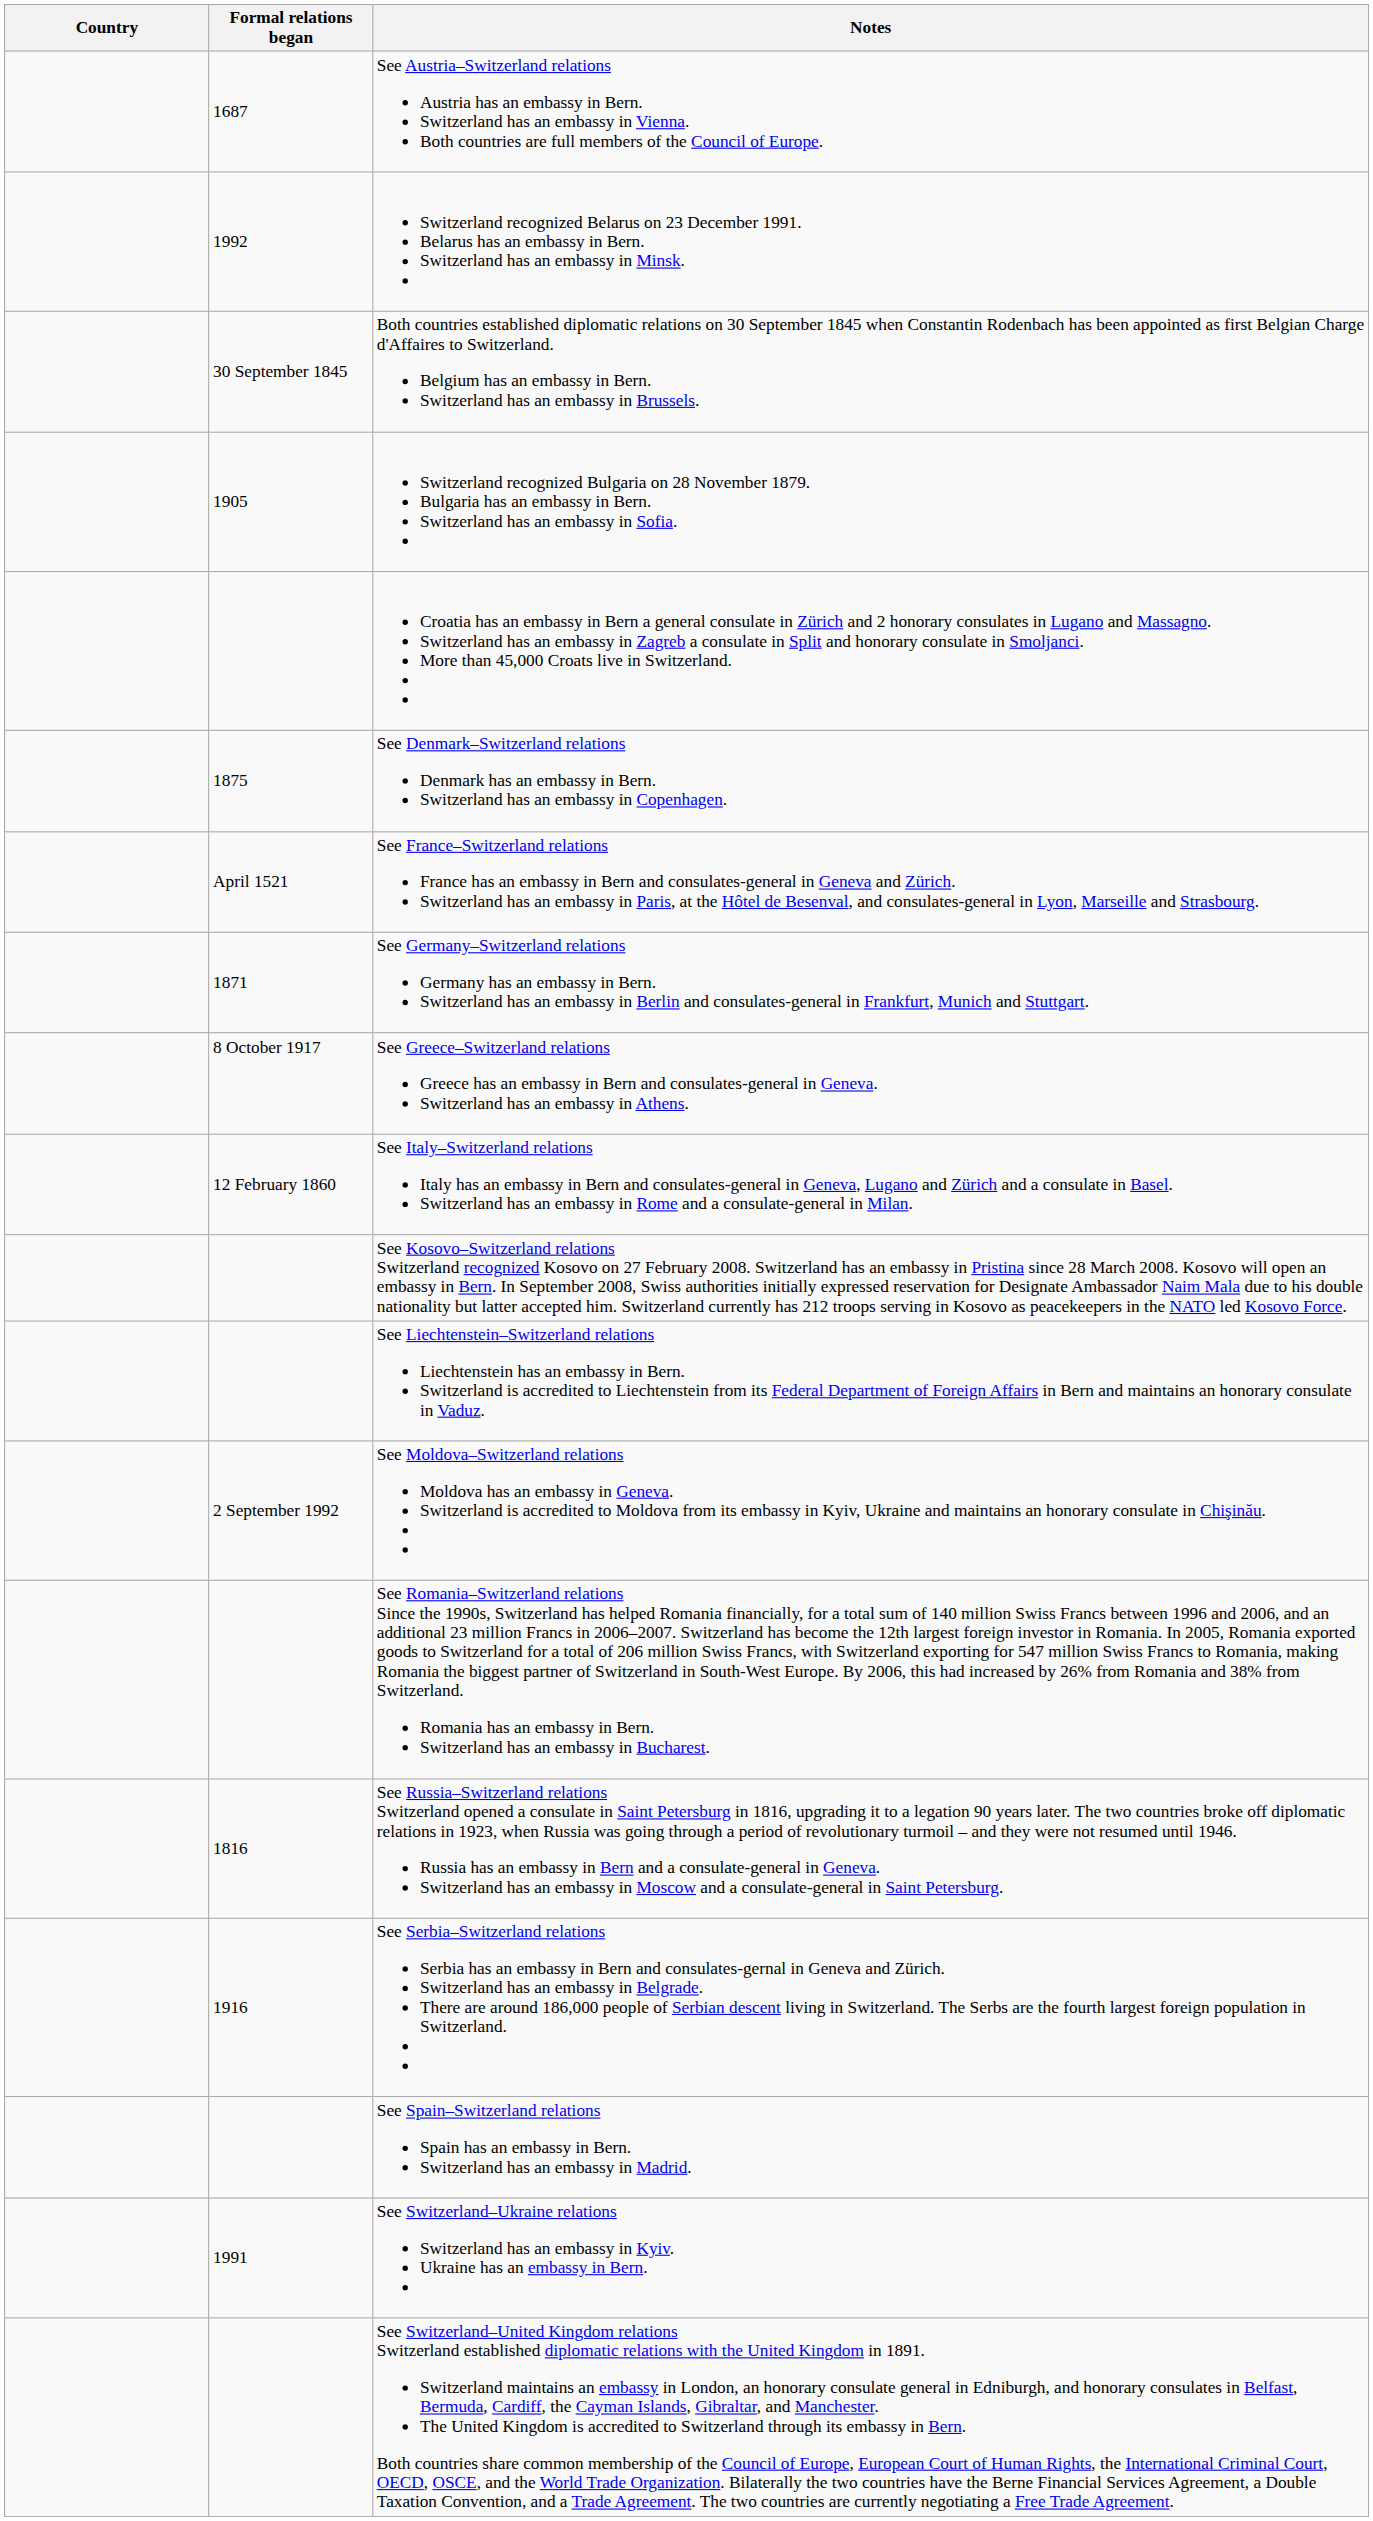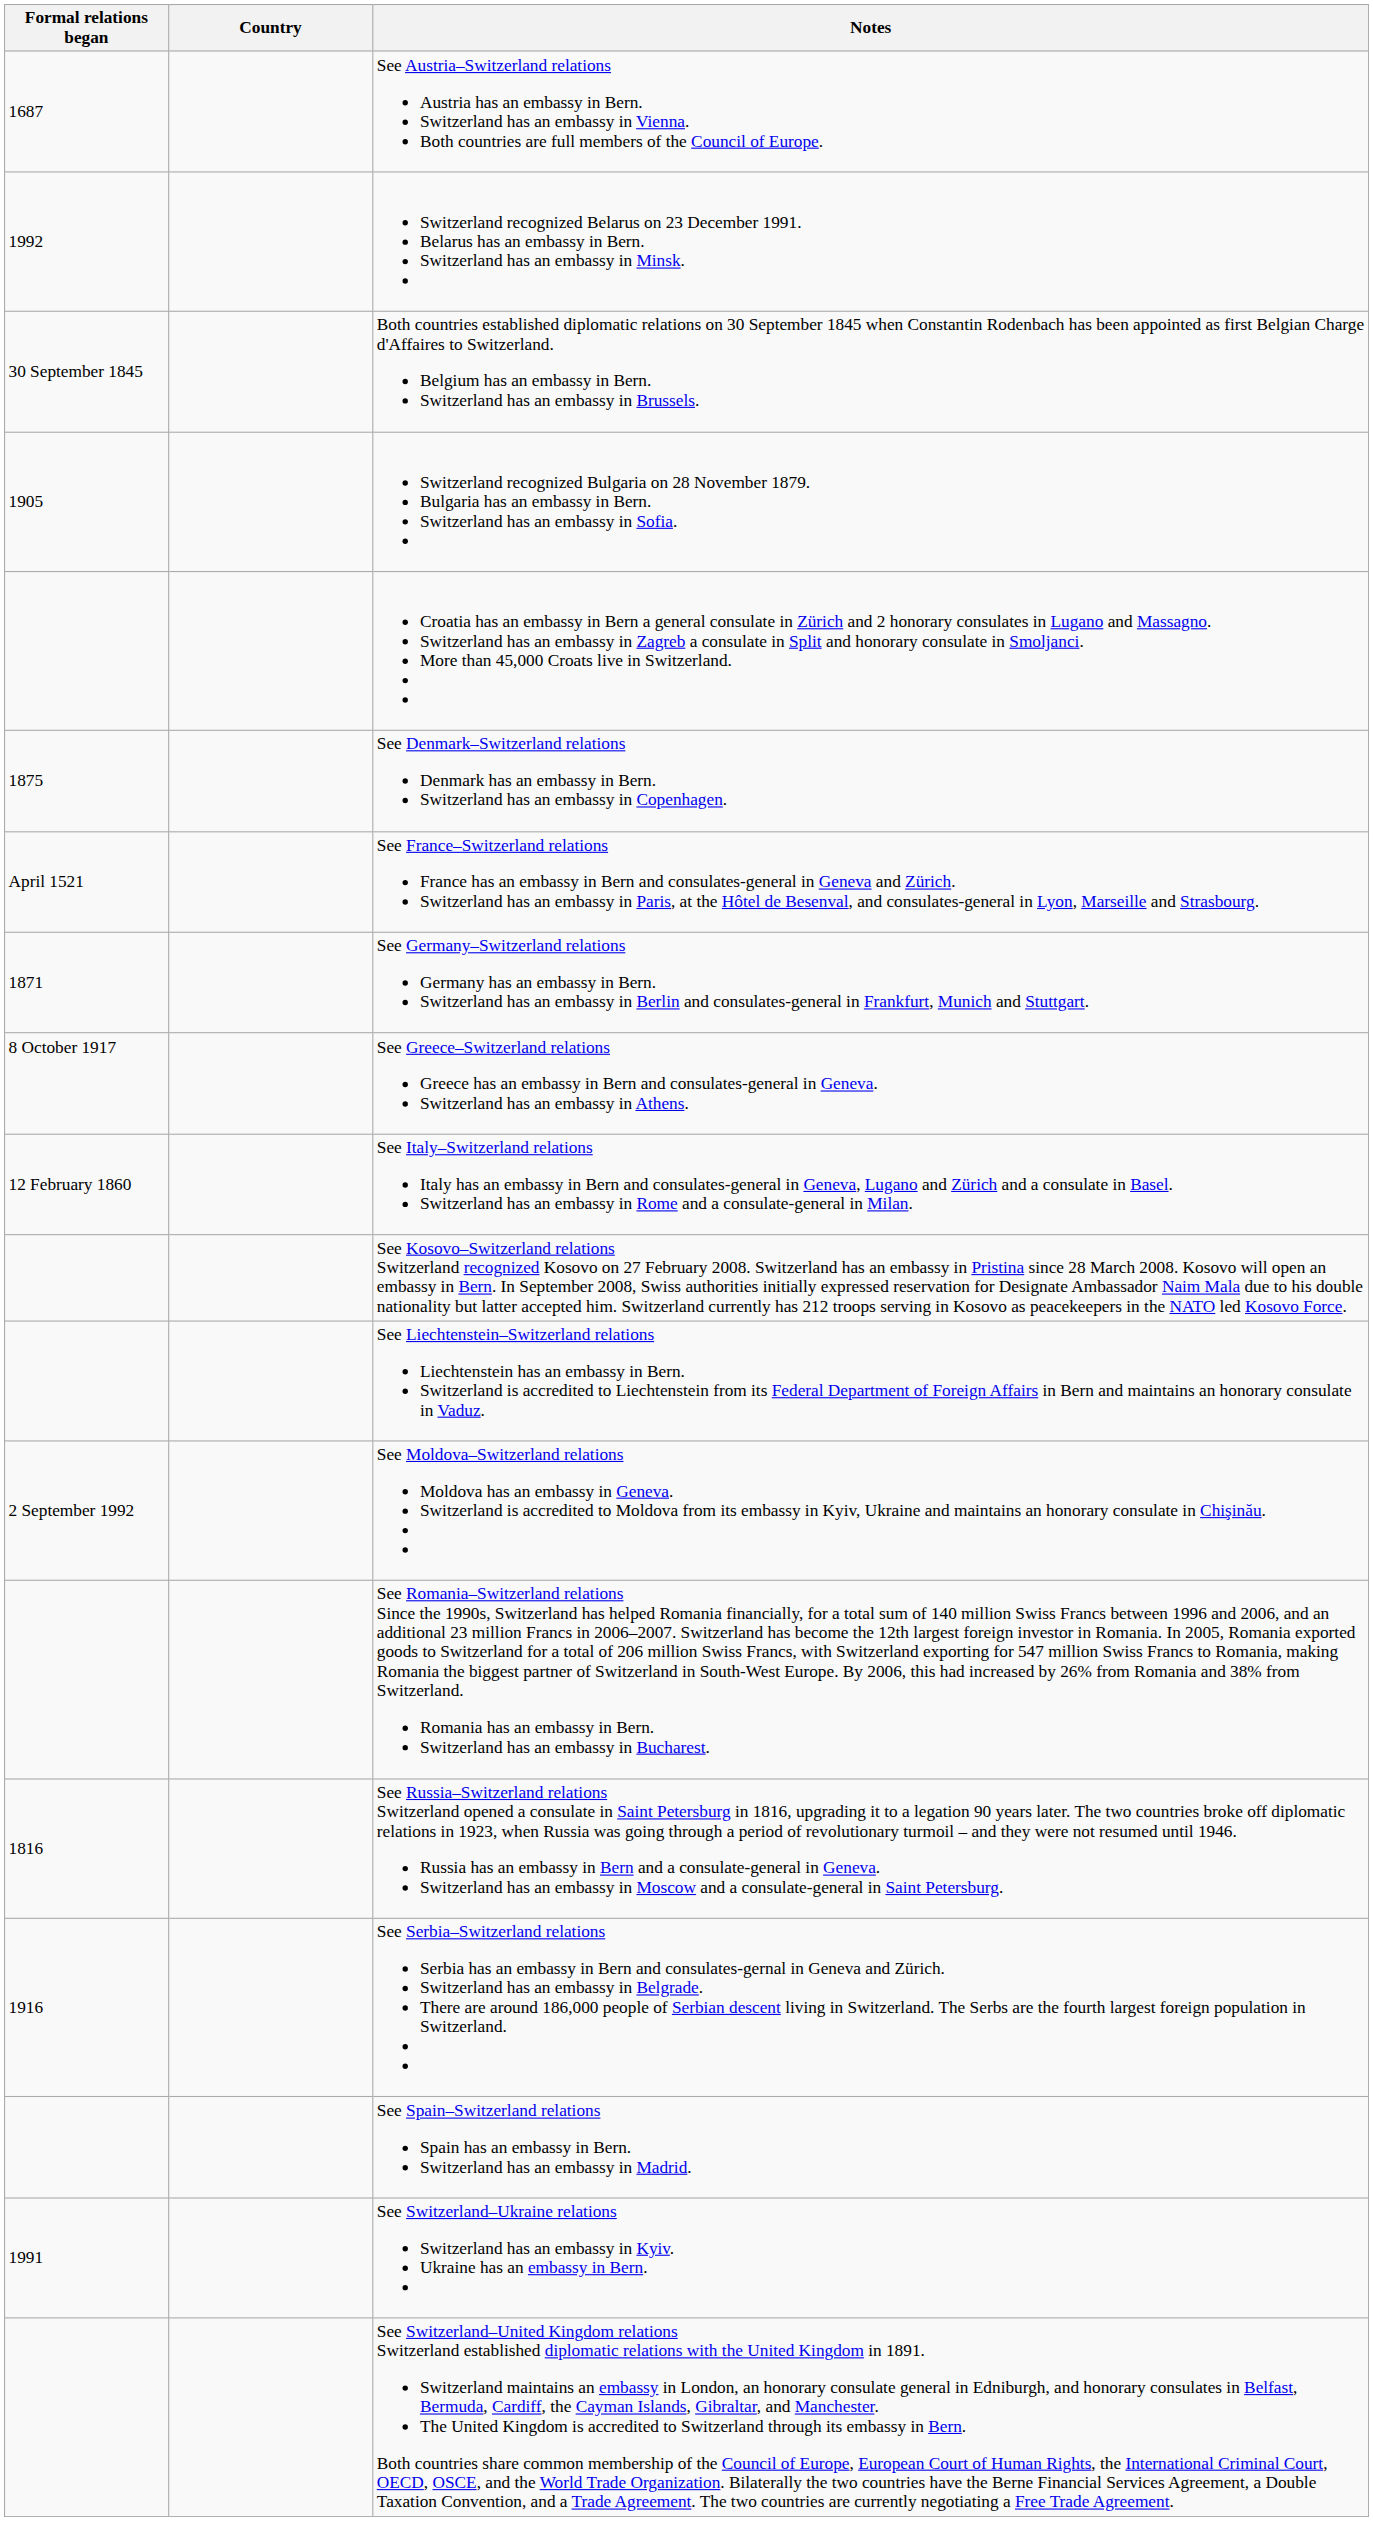columns swapped: (107, 27) <-> (291, 27)
